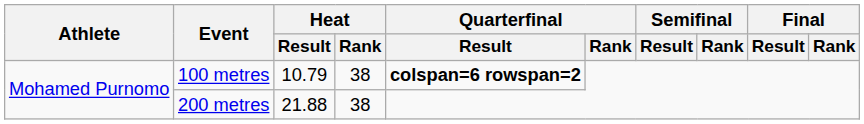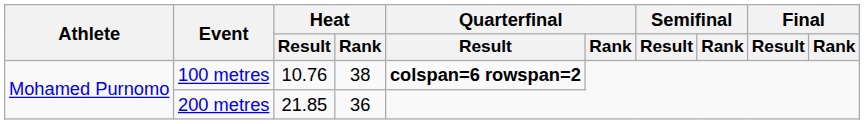(304, 76) 10.79 -> (304, 76) 10.76
(304, 105) 21.88 -> (304, 105) 21.85
(360, 105) 38 -> (360, 105) 36
